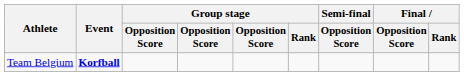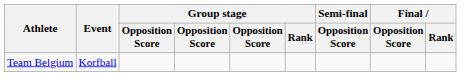(99, 62) bold -> (98, 62) normal
